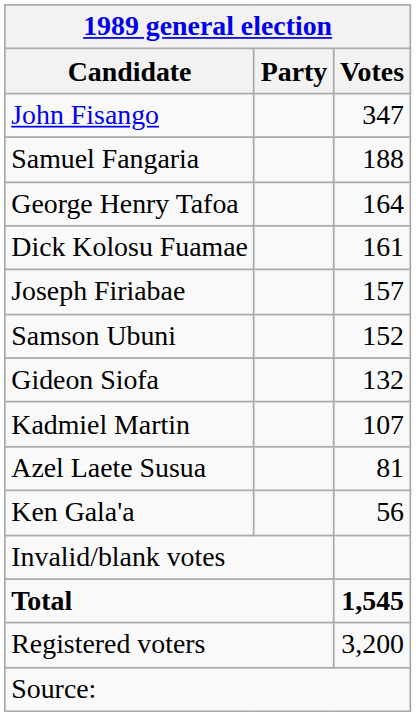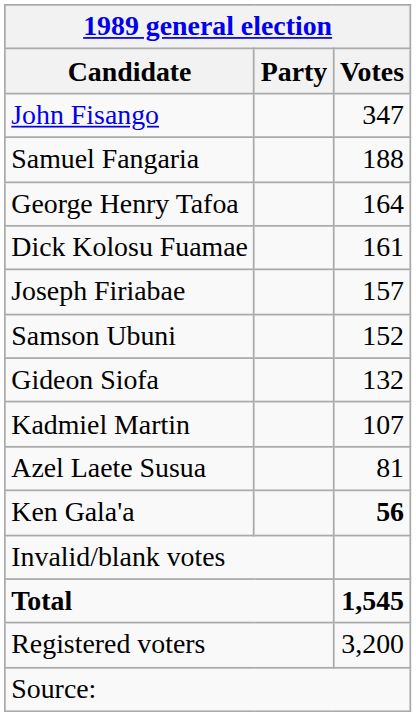(390, 512) normal -> (390, 512) bold
